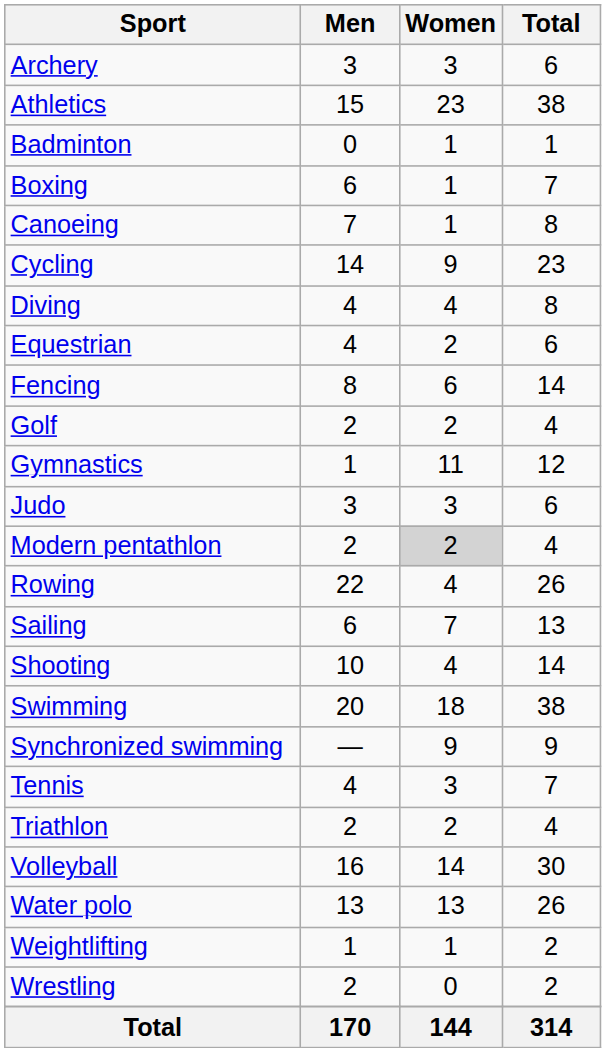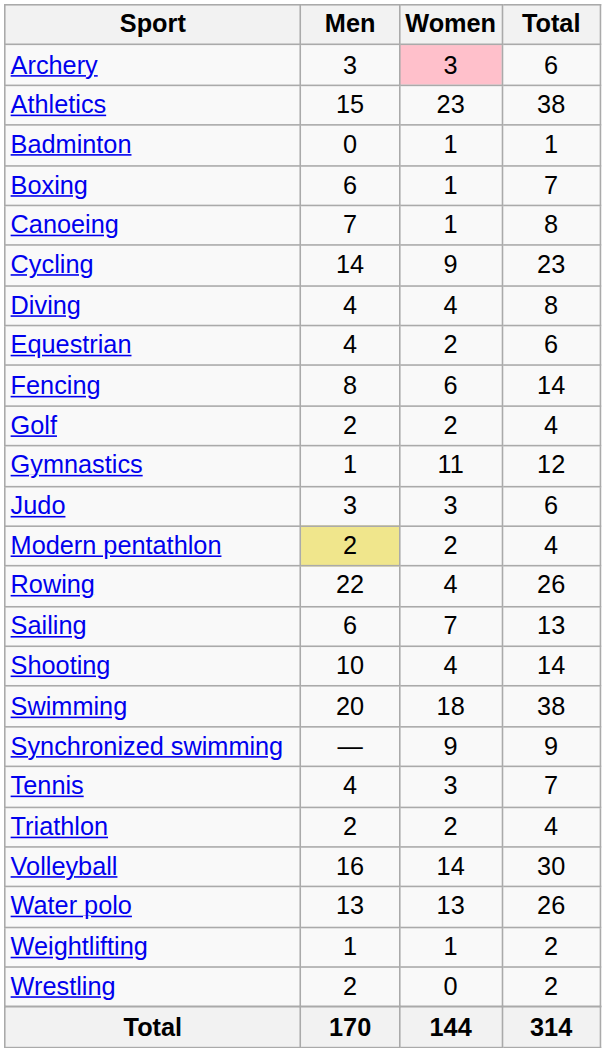(451, 64) no background -> (451, 64) pink background
(350, 545) no background -> (350, 545) khaki background
(451, 545) lightgrey background -> (451, 545) no background
